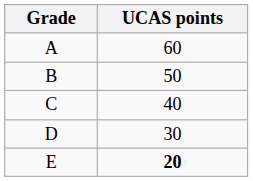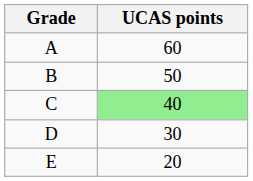(173, 104) no background -> (173, 104) lightgreen background
(173, 162) bold -> (173, 162) normal
